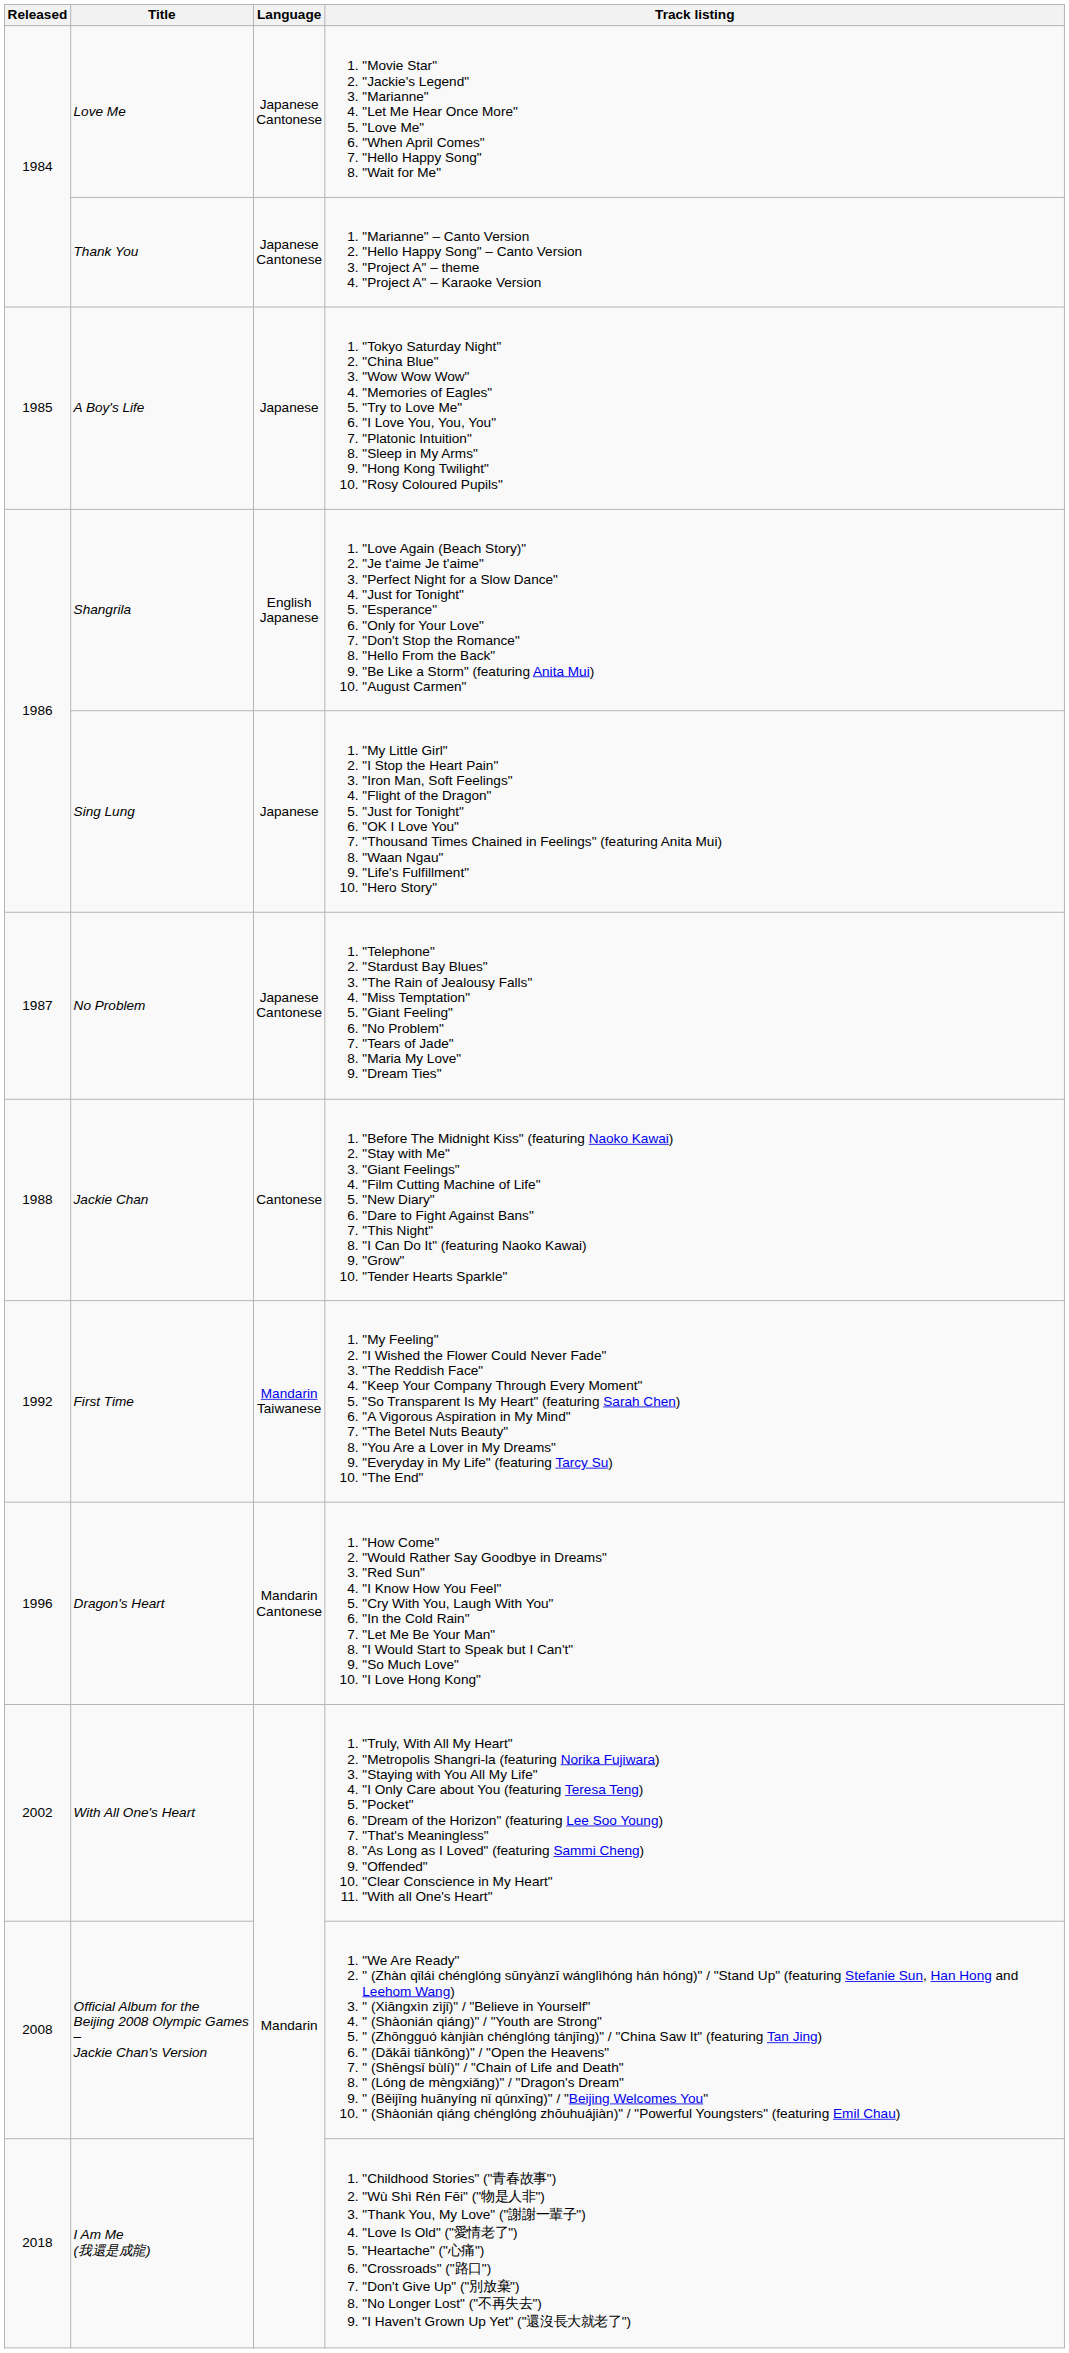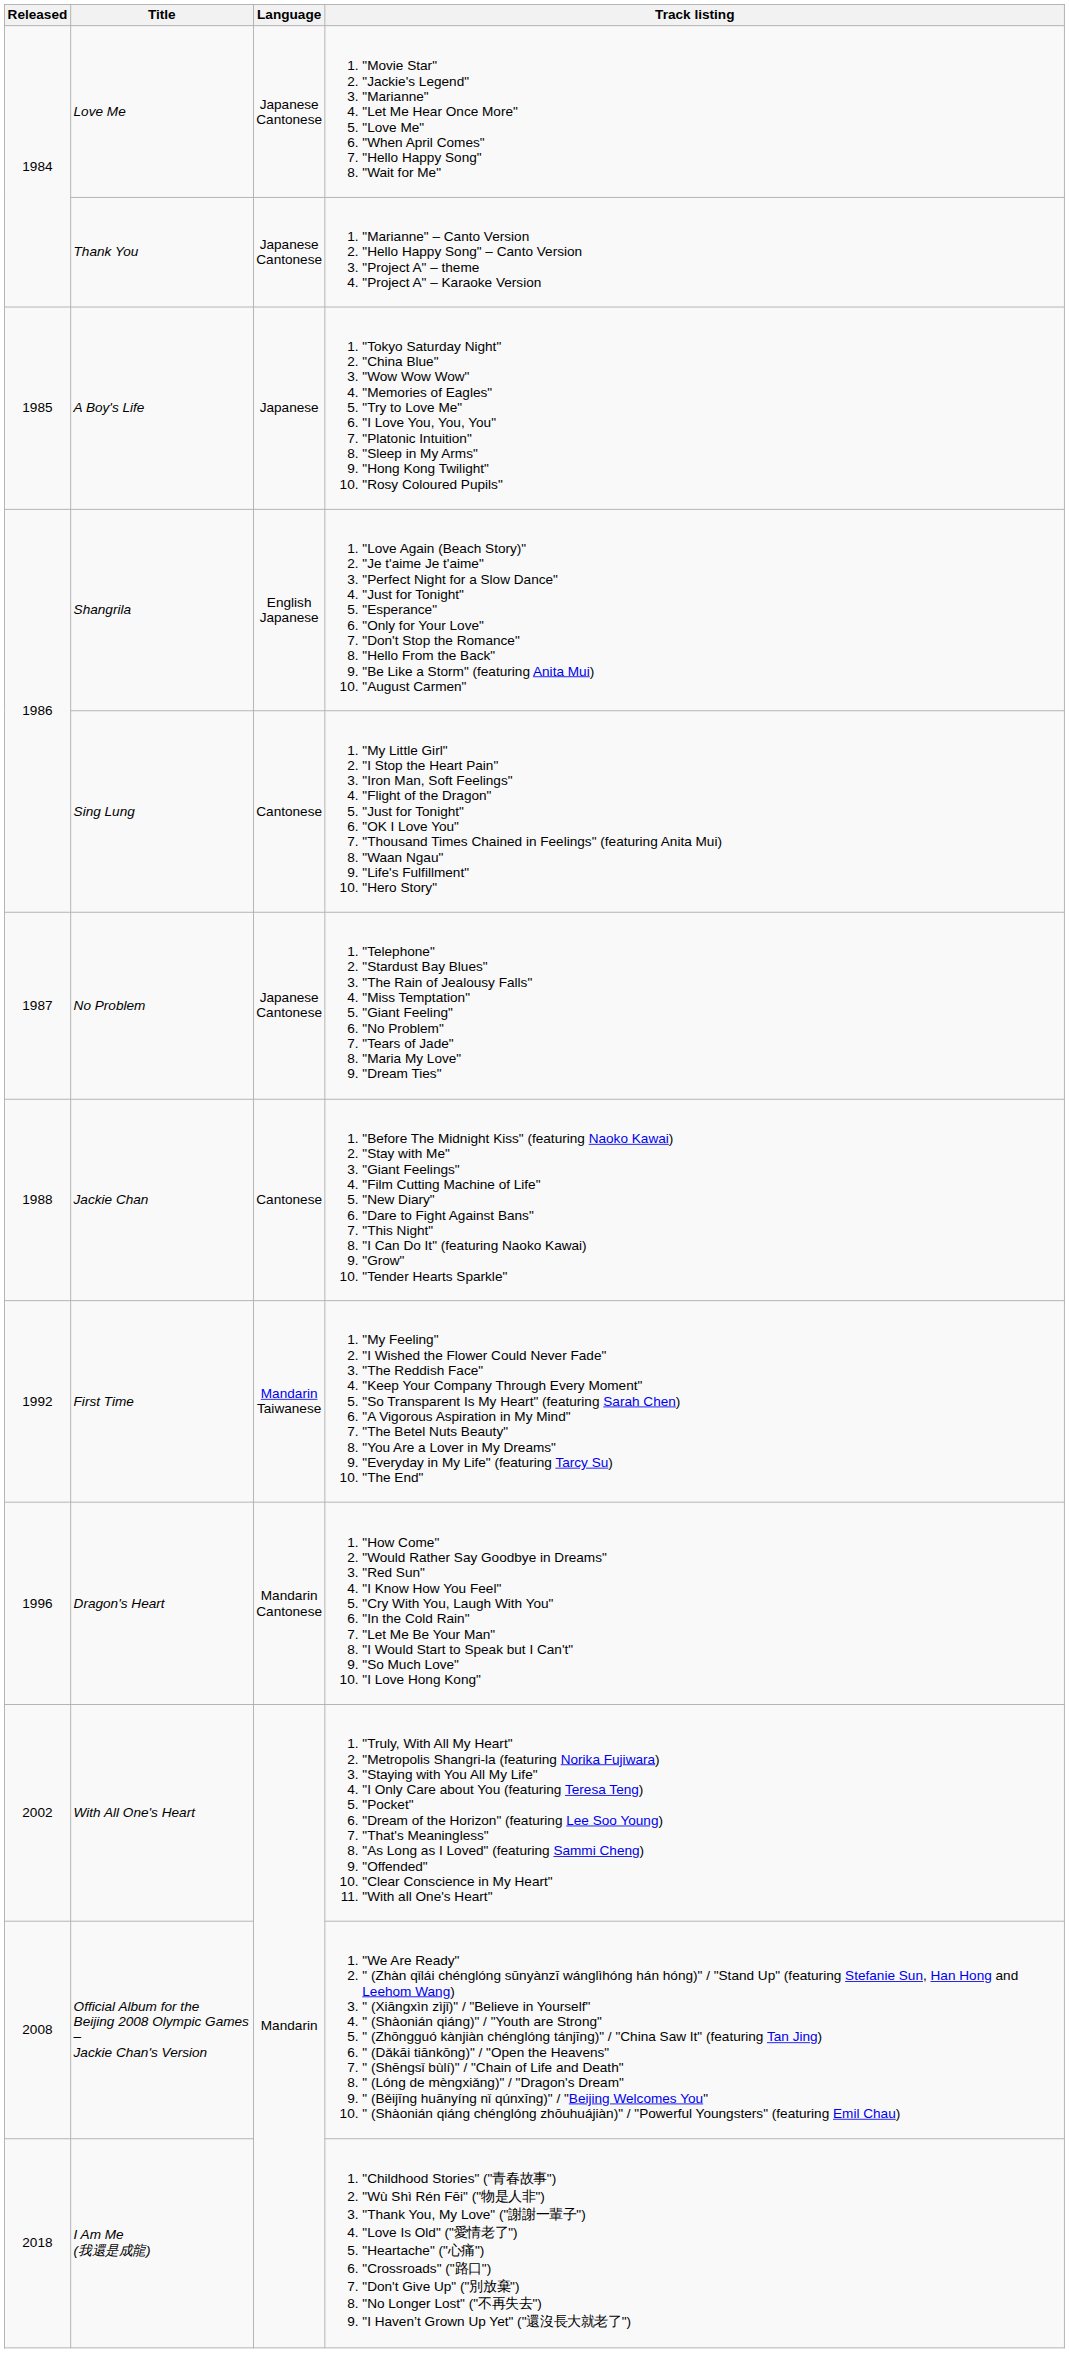(289, 811) Japanese -> (289, 811) Cantonese
